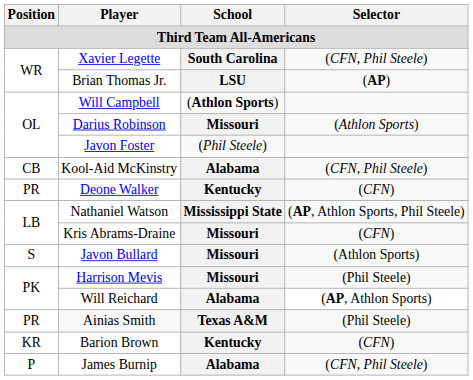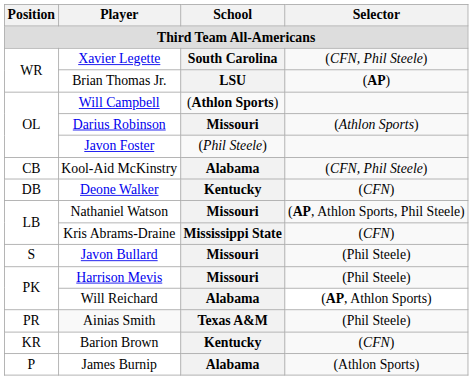(31, 189) PR -> (31, 189) DB
(233, 211) Mississippi State -> (233, 211) Missouri
(233, 233) Missouri -> (233, 233) Mississippi State
(376, 255) (Athlon Sports) -> (376, 255) (Phil Steele)
(376, 364) (CFN, Phil Steele) -> (376, 364) (Athlon Sports)
